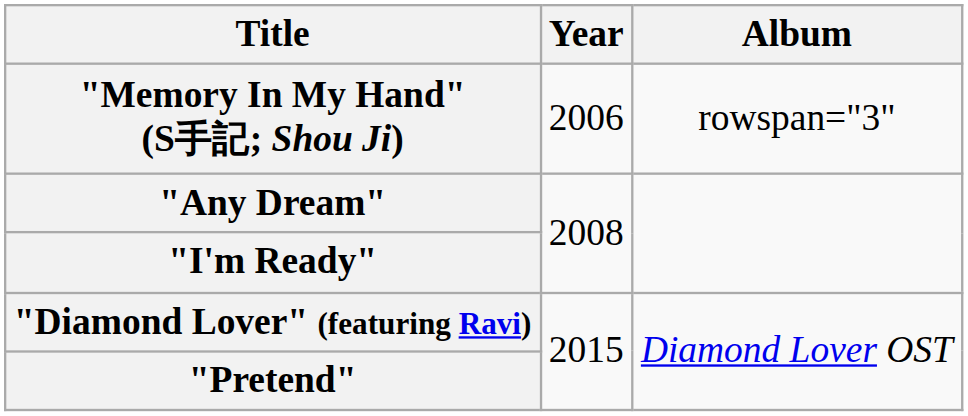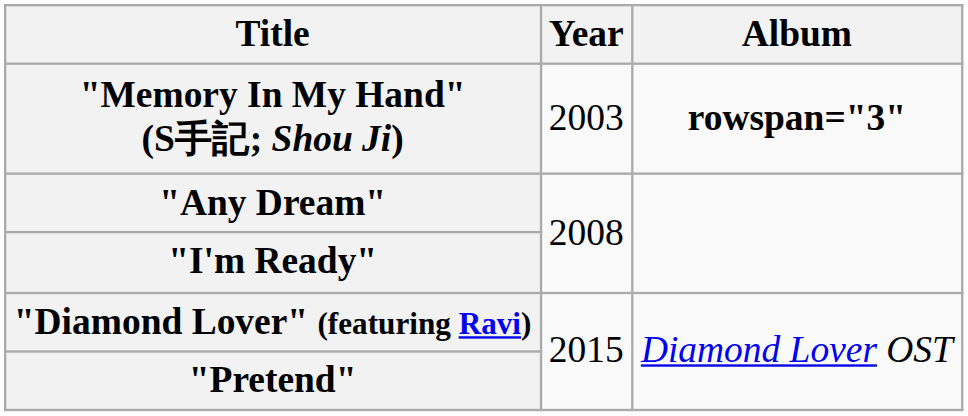(586, 118) 2006 -> (586, 118) 2003
(797, 118) normal -> (797, 118) bold
